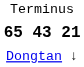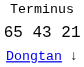(42, 32) bold -> (42, 32) normal
